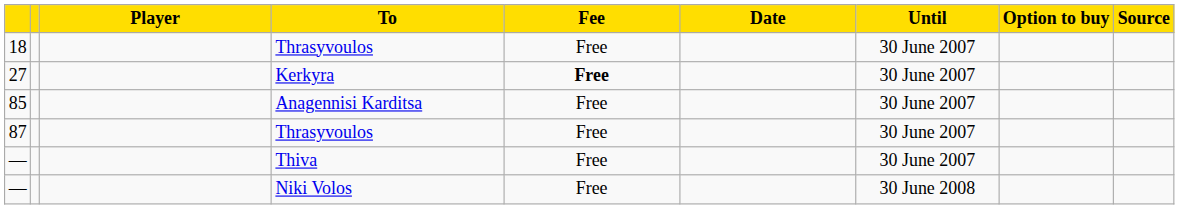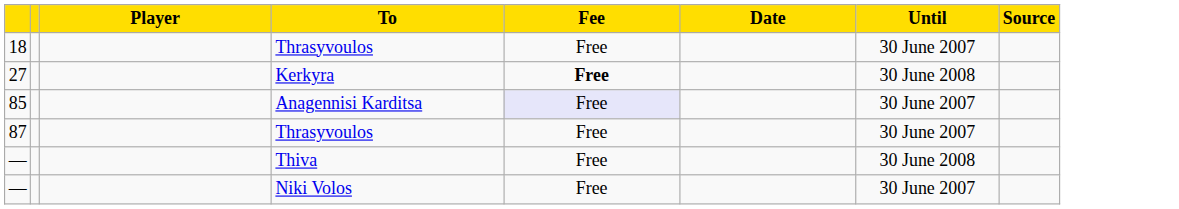- column: (1056, 18)
(927, 75) 30 June 2007 -> (927, 75) 30 June 2008
(592, 103) no background -> (592, 103) lavender background
(927, 160) 30 June 2007 -> (927, 160) 30 June 2008
(927, 189) 30 June 2008 -> (927, 189) 30 June 2007
